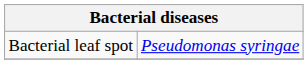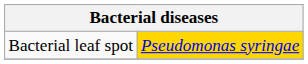(220, 45) no background -> (220, 45) gold background
